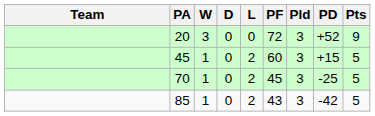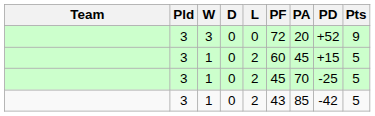columns swapped: (300, 15) <-> (182, 15)
